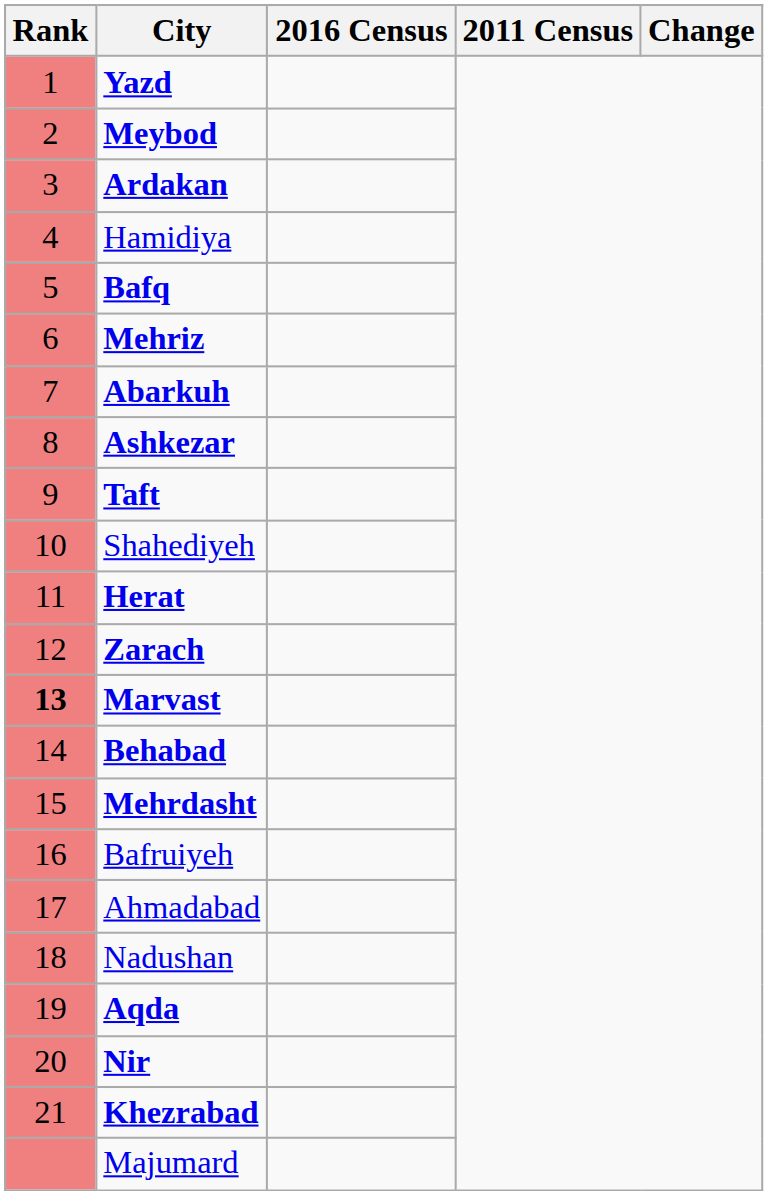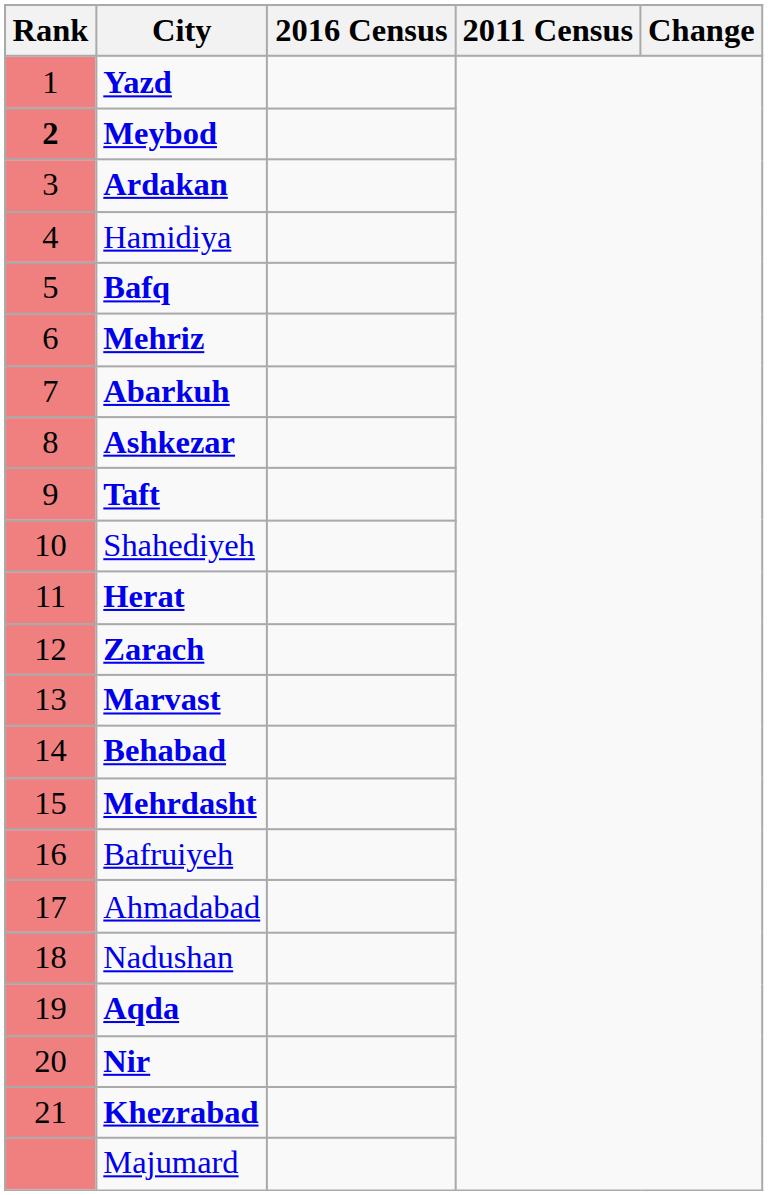(50, 133) normal -> (50, 133) bold
(50, 699) bold -> (50, 699) normal
